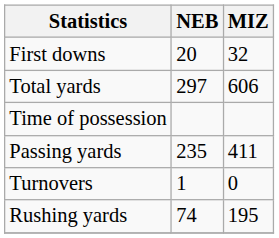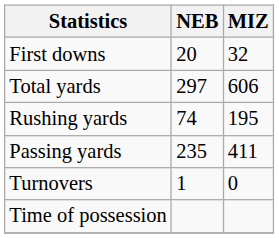rows swapped: (68, 216) <-> (88, 118)
